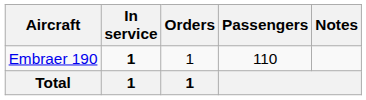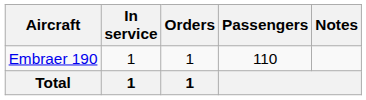(131, 58) bold -> (131, 58) normal
